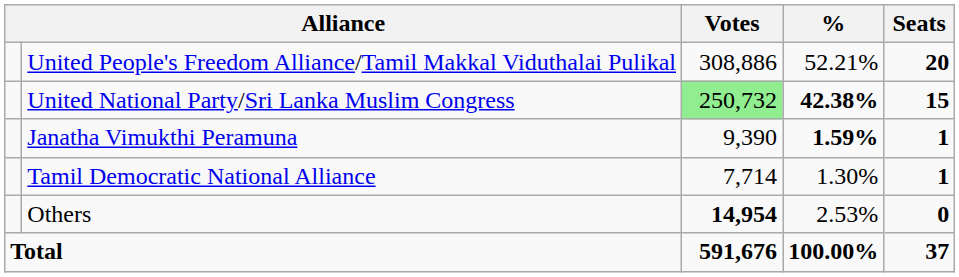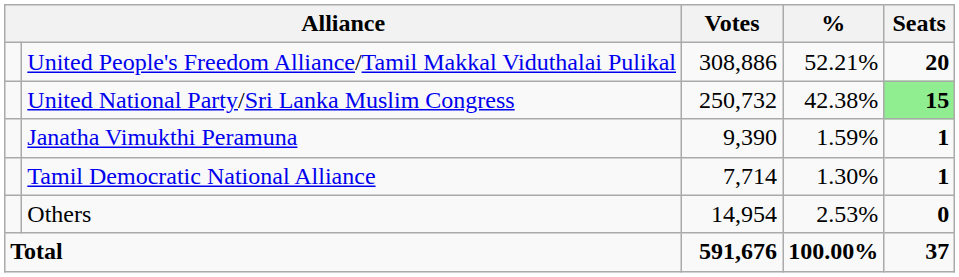(738, 99) lightgreen background -> (738, 99) no background
(839, 99) bold -> (841, 99) normal
(937, 99) no background -> (937, 99) lightgreen background
(845, 137) bold -> (847, 137) normal
(744, 213) bold -> (744, 213) normal
